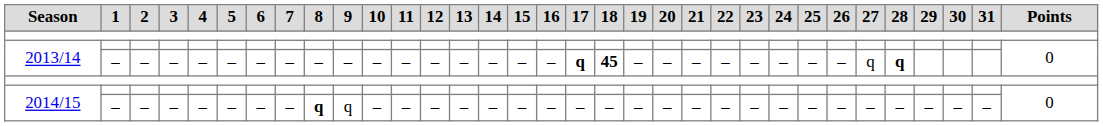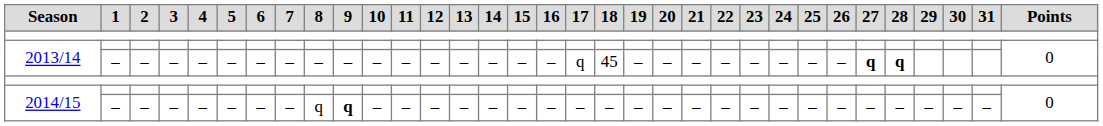(580, 62) bold -> (580, 62) normal
(609, 62) bold -> (609, 62) normal
(871, 62) normal -> (871, 62) bold
(319, 107) bold -> (319, 107) normal
(348, 107) normal -> (348, 107) bold
